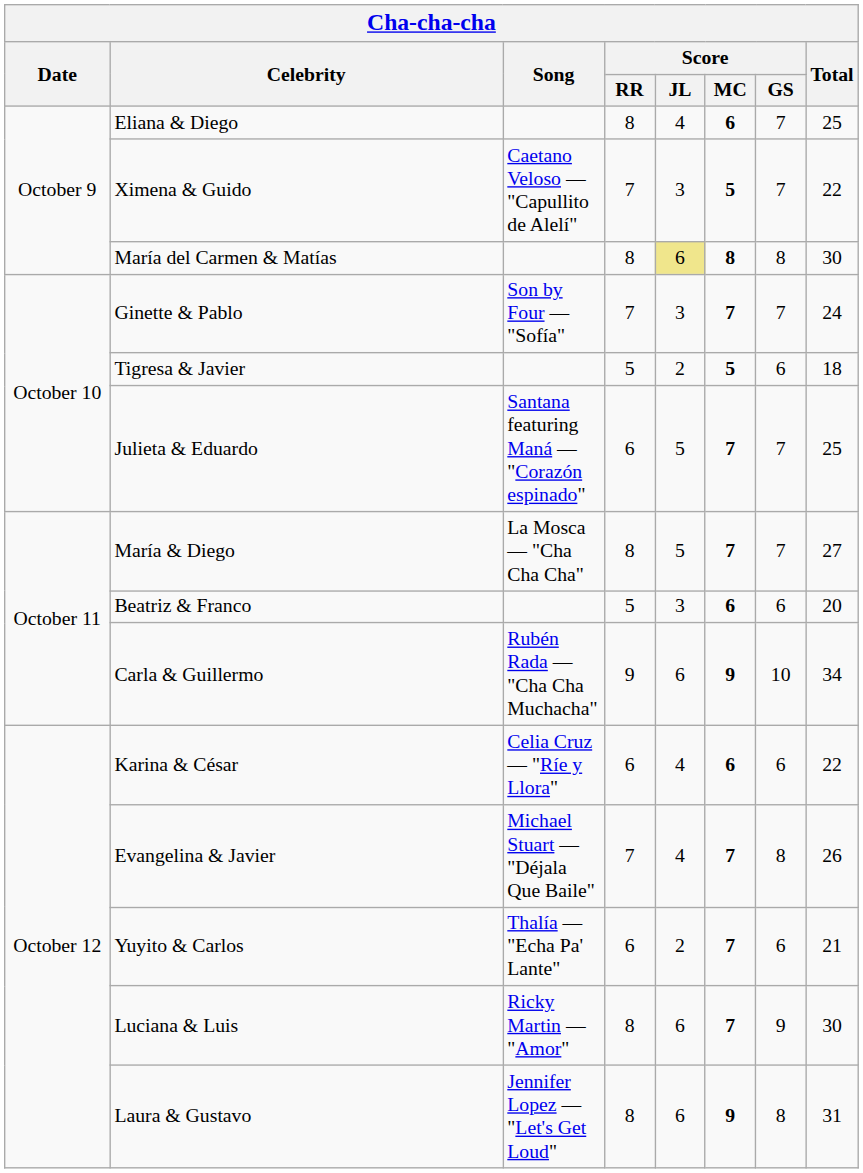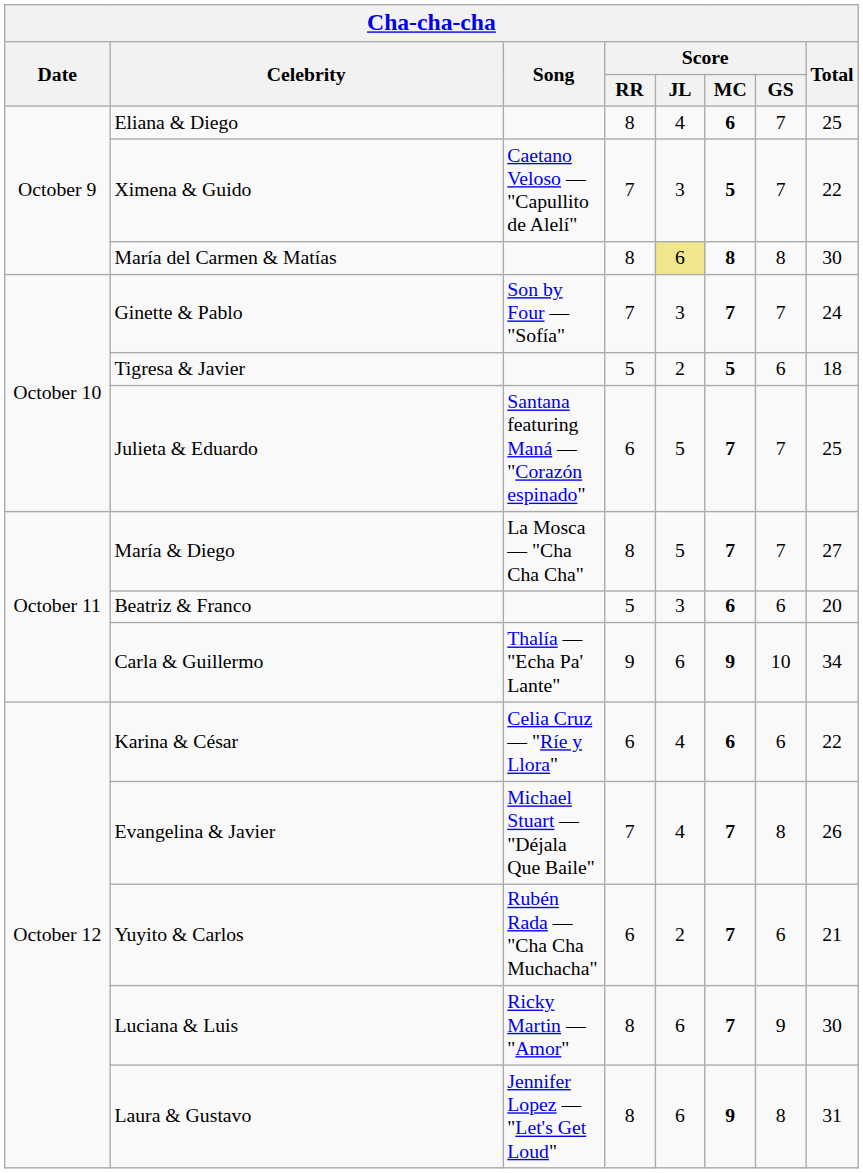(552, 674) Rubén Rada — "Cha Cha Muchacha" -> (545, 662) Thalía — "Echa Pa' Lante"
(545, 946) Thalía — "Echa Pa' Lante" -> (552, 934) Rubén Rada — "Cha Cha Muchacha"
